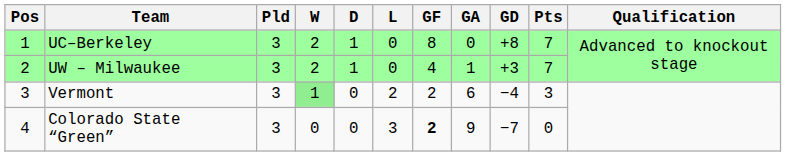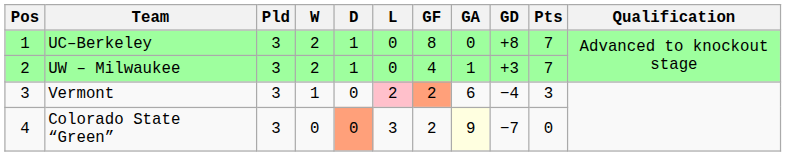(315, 94) lightgreen background -> (315, 94) no background
(393, 94) no background -> (393, 94) pink background
(432, 94) no background -> (432, 94) lightsalmon background
(354, 129) no background -> (354, 129) lightsalmon background
(432, 129) bold -> (432, 129) normal
(471, 129) no background -> (471, 129) lightyellow background
